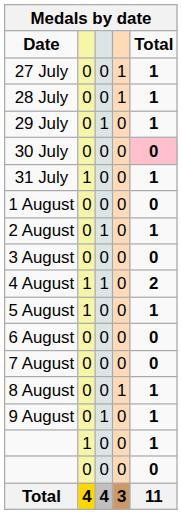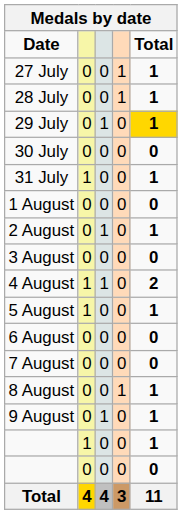(154, 124) no background -> (154, 124) gold background
(154, 150) pink background -> (154, 150) no background
